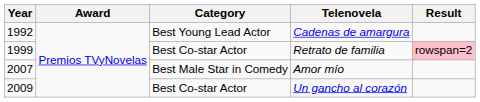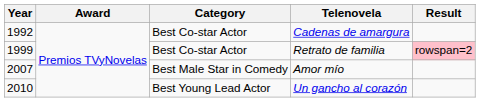(211, 32) Best Young Lead Actor -> (200, 32) Best Co-star Actor
(20, 87) 2009 -> (20, 87) 2010
(200, 87) Best Co-star Actor -> (211, 87) Best Young Lead Actor
